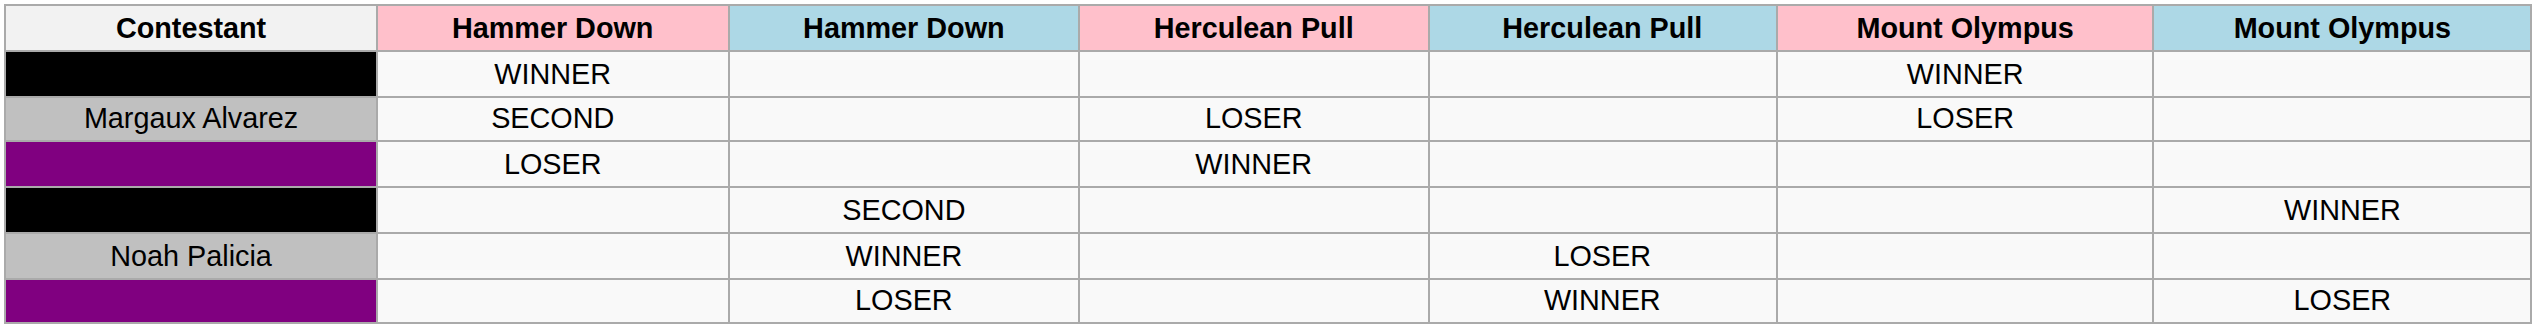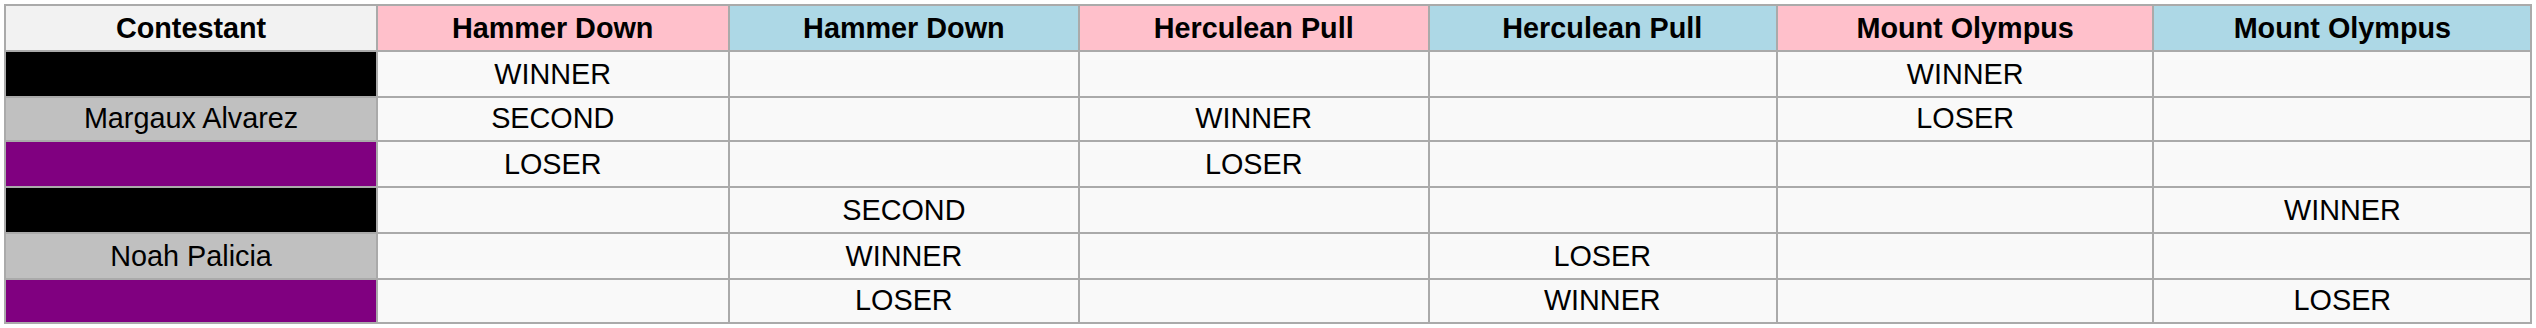(1254, 119) LOSER -> (1254, 119) WINNER
(1254, 165) WINNER -> (1254, 165) LOSER
